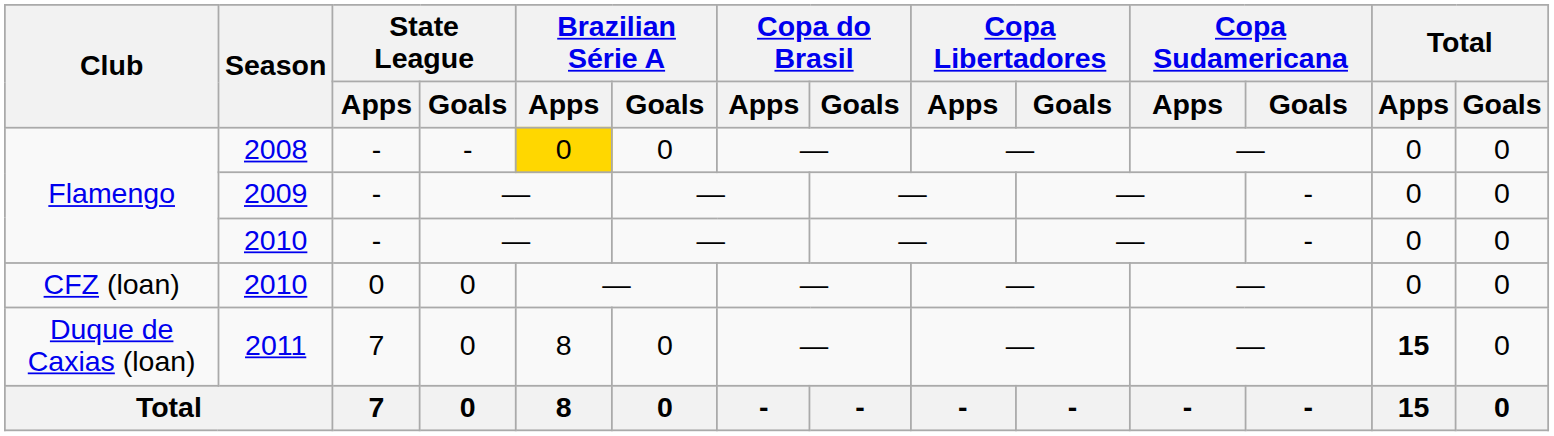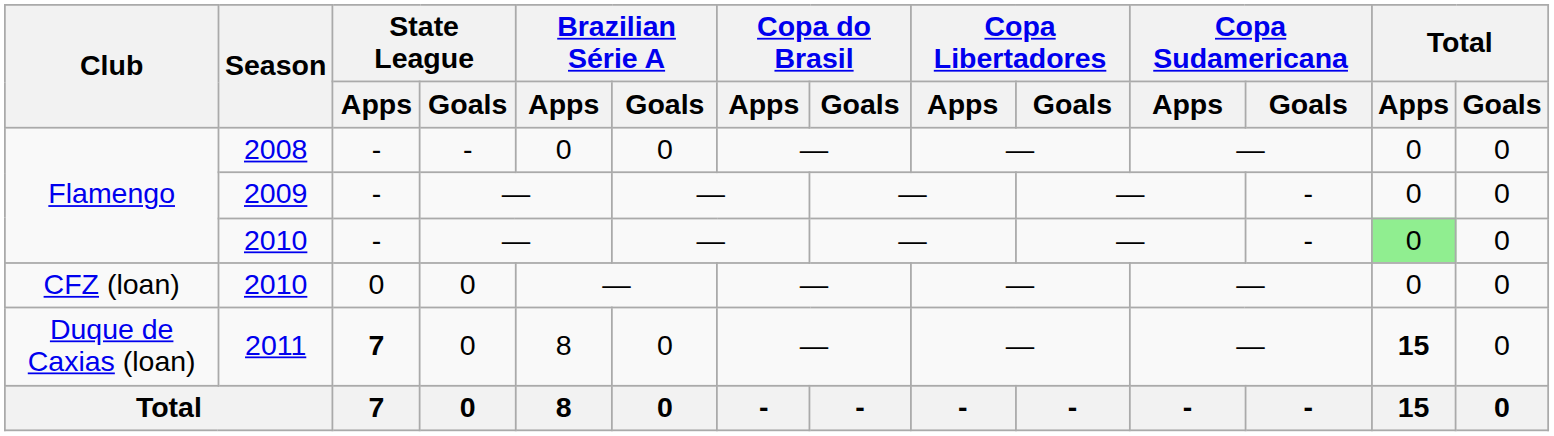(564, 149) gold background -> (564, 149) no background
(1414, 239) no background -> (1414, 239) lightgreen background
(376, 346) normal -> (376, 346) bold
